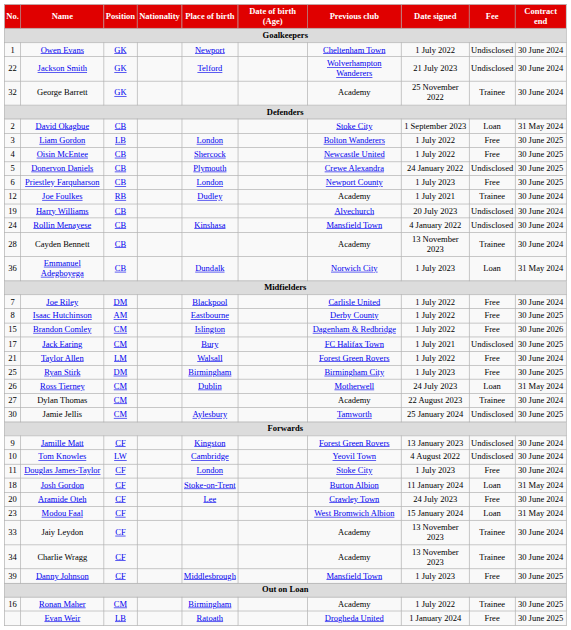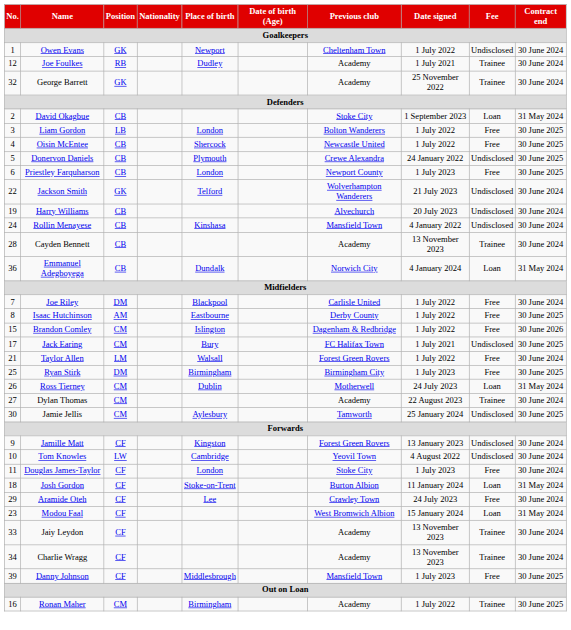rows swapped: (62, 68) <-> (62, 196)
(435, 268) 1 July 2023 -> (435, 268) 4 January 2024
(13, 499) 20 -> (13, 499) 29
- row: (62, 618)
